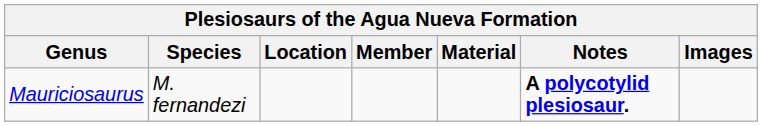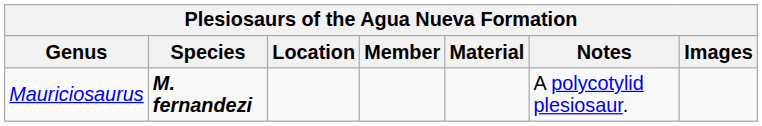(199, 94) normal -> (202, 94) bold
(587, 94) bold -> (589, 94) normal
